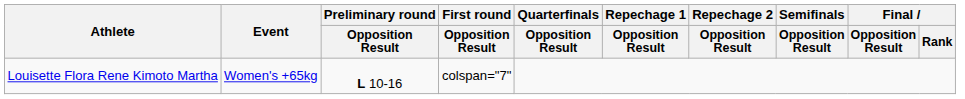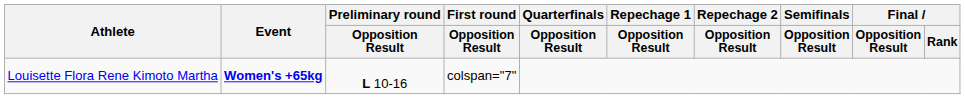(271, 76) normal -> (273, 76) bold
